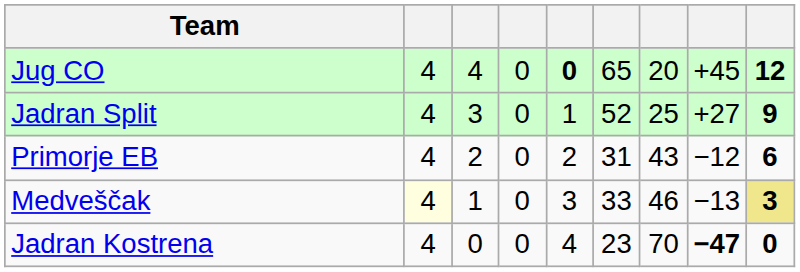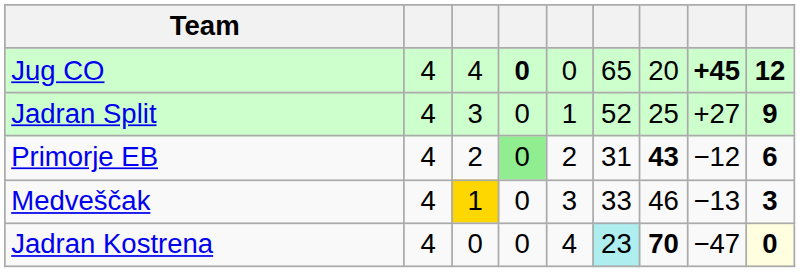(522, 69) normal -> (522, 69) bold
(569, 69) bold -> (569, 69) normal
(717, 69) normal -> (717, 69) bold
(522, 157) no background -> (522, 157) lightgreen background
(663, 157) normal -> (663, 157) bold
(428, 200) lightyellow background -> (428, 200) no background
(475, 200) no background -> (475, 200) gold background
(770, 200) khaki background -> (770, 200) no background
(616, 244) no background -> (616, 244) paleturquoise background
(663, 244) normal -> (663, 244) bold
(717, 244) bold -> (717, 244) normal
(770, 244) no background -> (770, 244) lightyellow background
